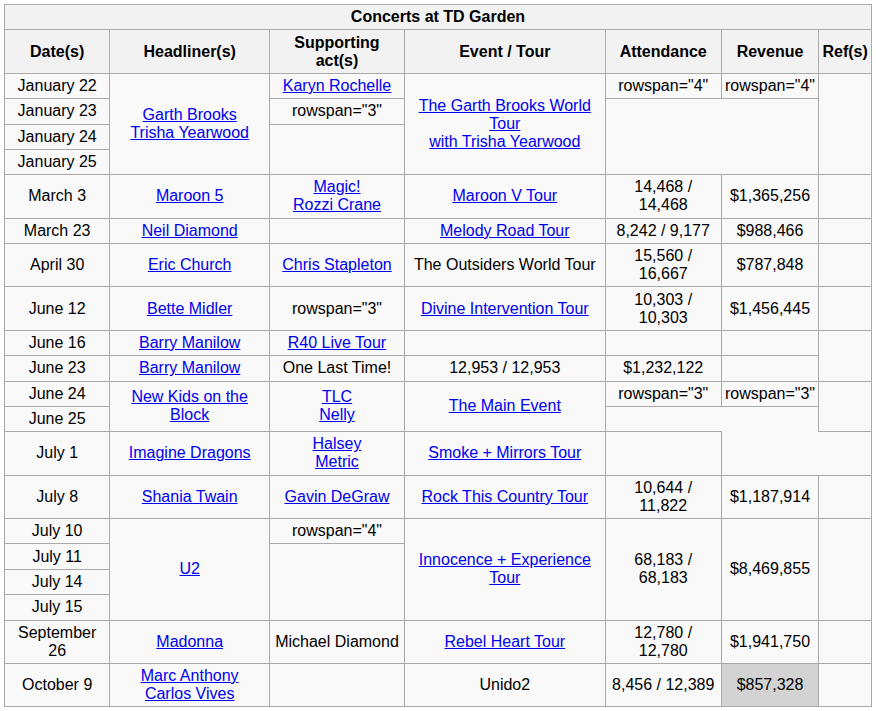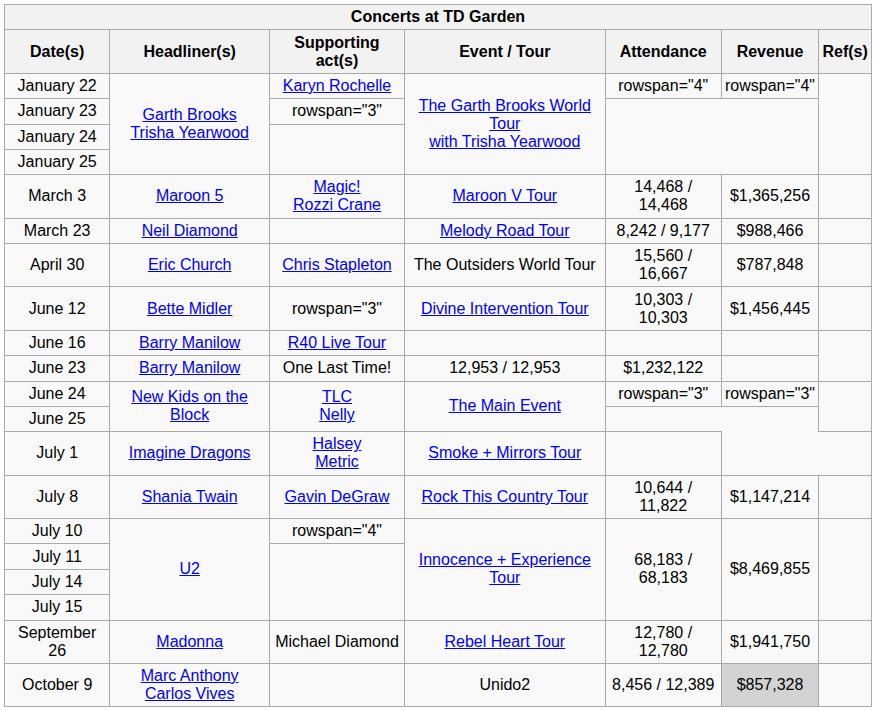(770, 496) $1,187,914 -> (770, 496) $1,147,214
